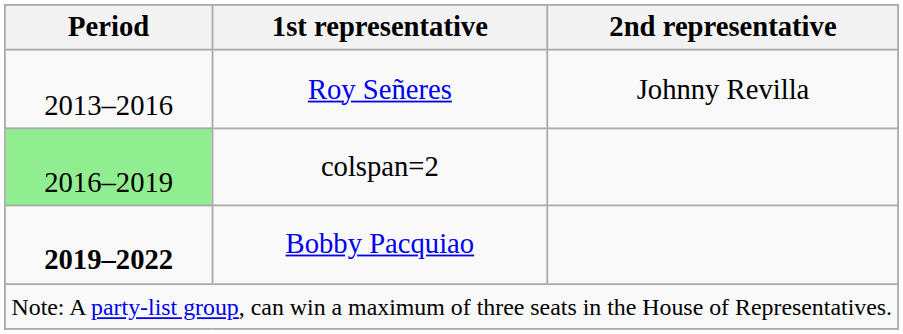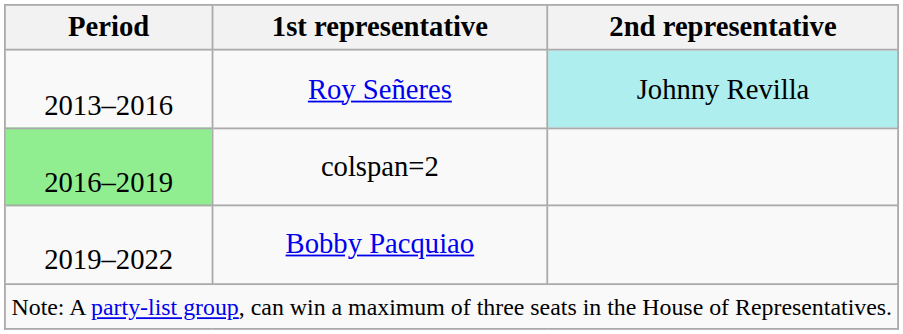(723, 88) no background -> (723, 88) paleturquoise background
(109, 260) bold -> (109, 260) normal
